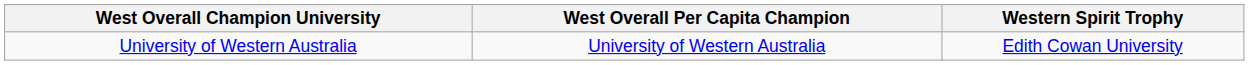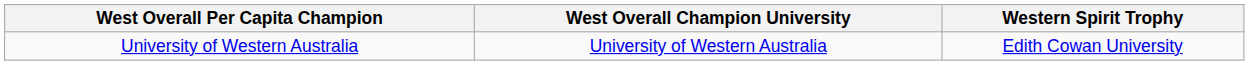columns swapped: (238, 18) <-> (707, 18)
